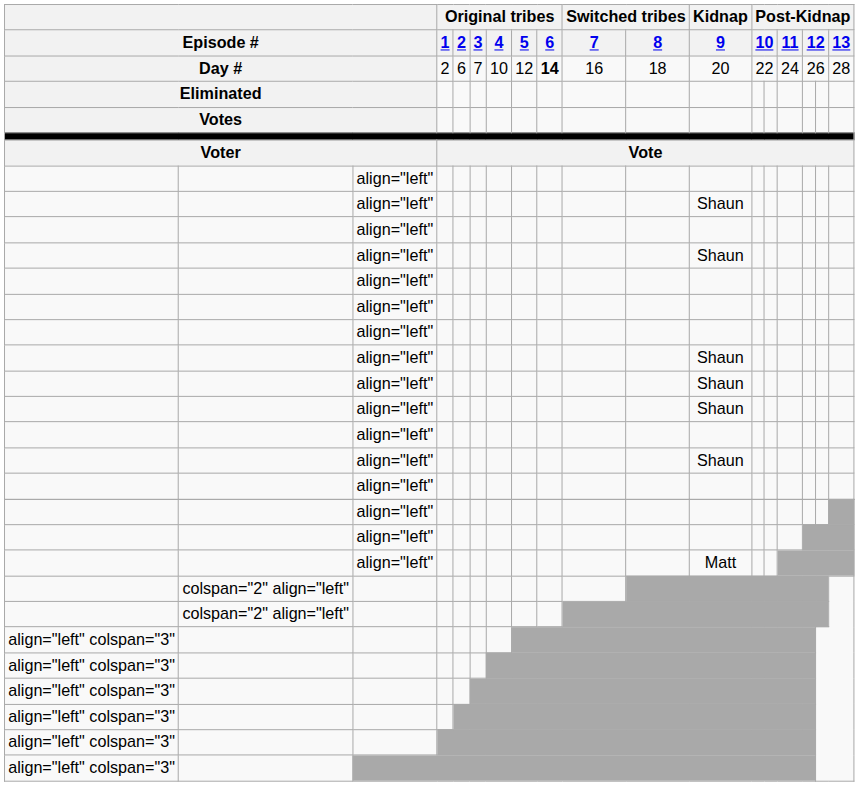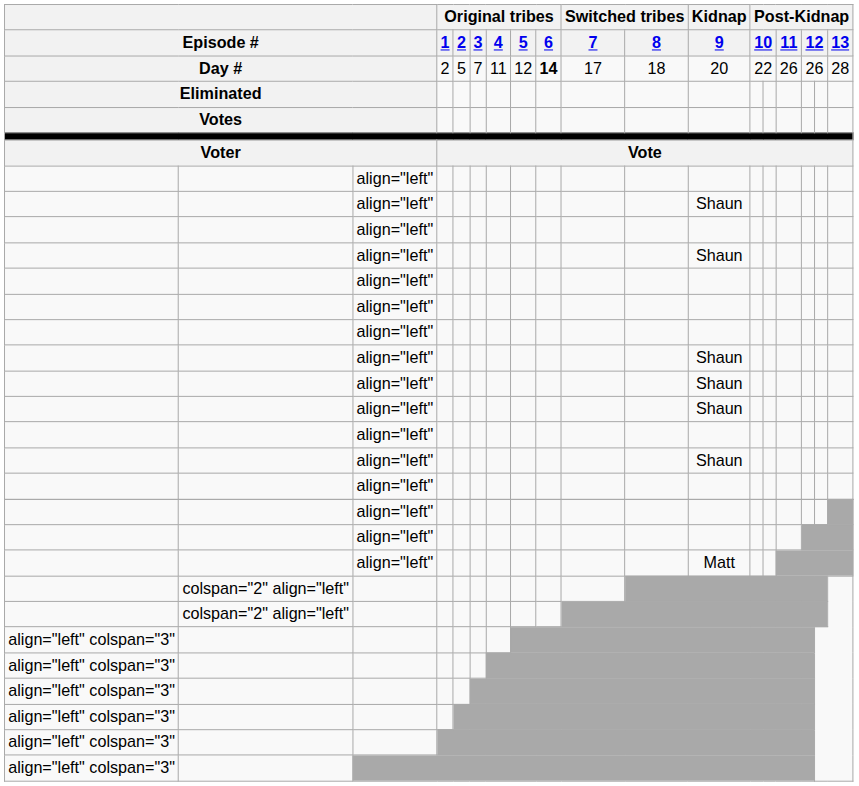(462, 68) 6 -> (462, 68) 5
(499, 68) 10 -> (498, 68) 11
(594, 68) 16 -> (593, 68) 17
(790, 68) 24 -> (789, 68) 26
